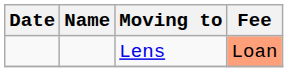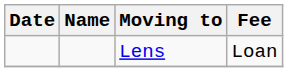(255, 51) lightsalmon background -> (255, 51) no background
